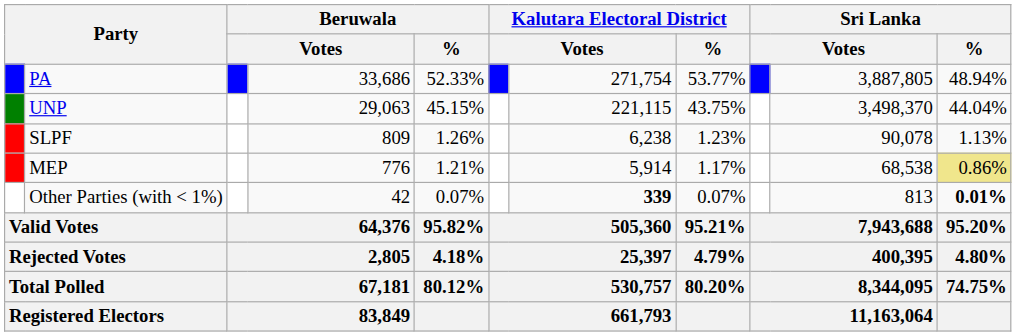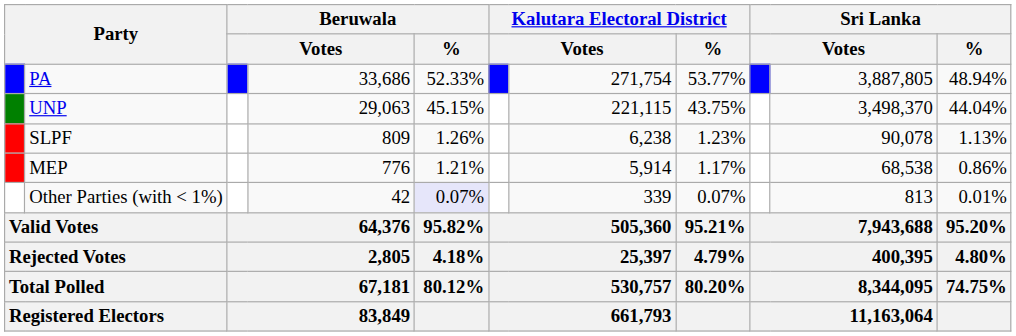(983, 167) khaki background -> (983, 167) no background
(460, 197) no background -> (460, 197) lavender background
(657, 197) bold -> (657, 197) normal
(981, 197) bold -> (983, 197) normal
